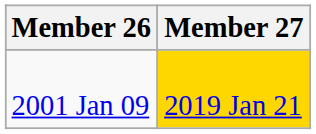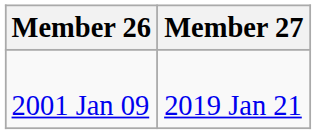(233, 104) gold background -> (233, 104) no background
